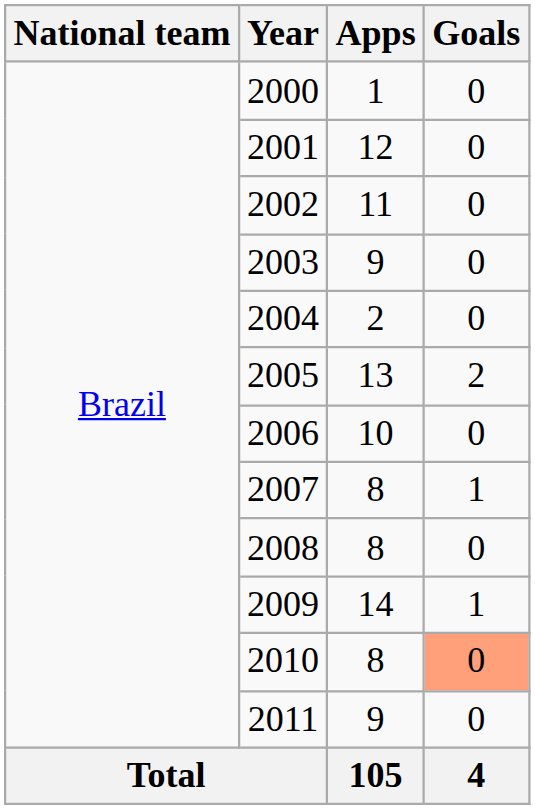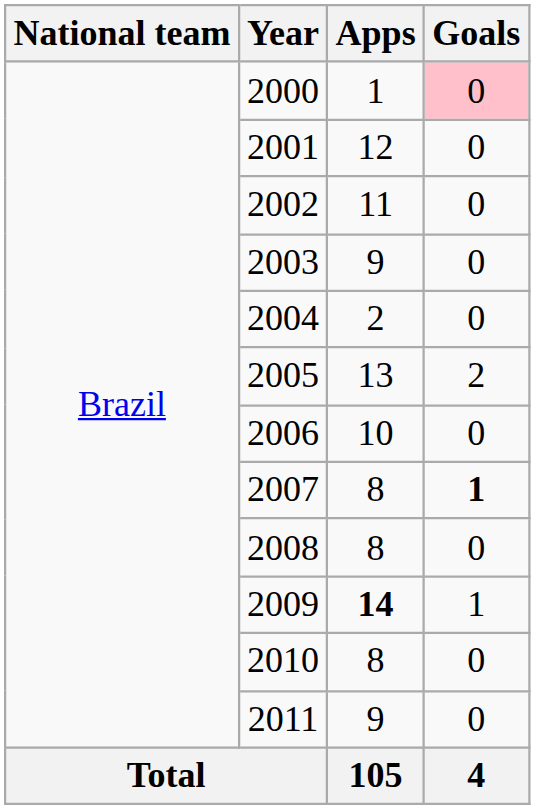(476, 90) no background -> (476, 90) pink background
(476, 489) normal -> (476, 489) bold
(376, 603) normal -> (376, 603) bold
(476, 661) lightsalmon background -> (476, 661) no background
